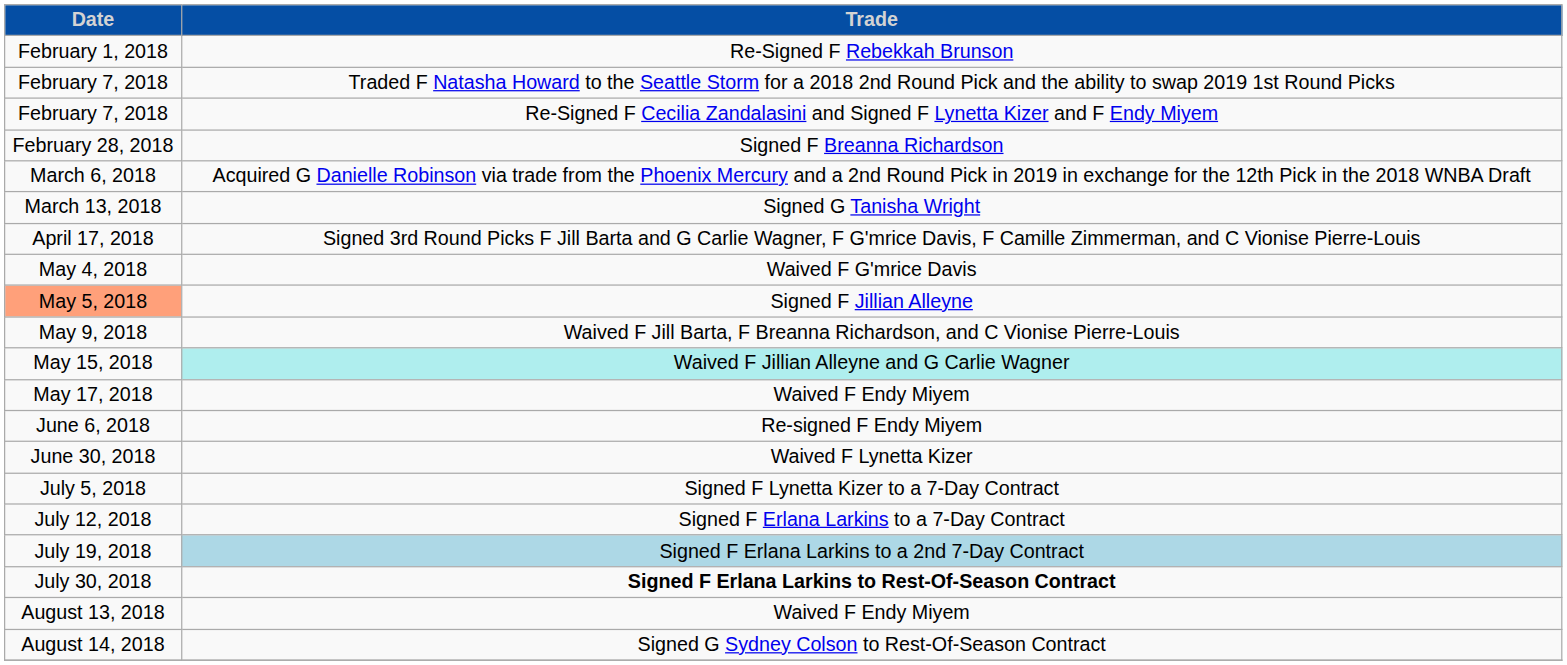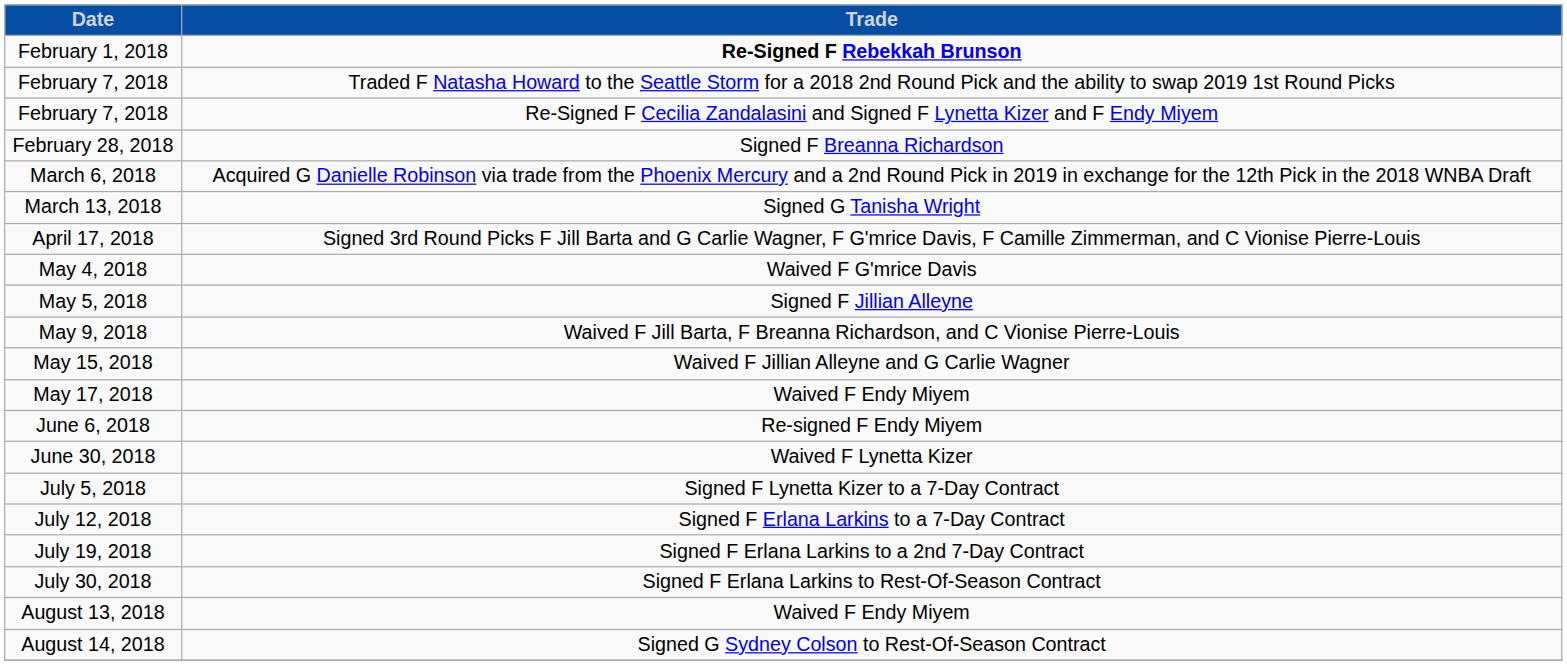(872, 51) normal -> (872, 51) bold
(93, 301) lightsalmon background -> (93, 301) no background
(872, 363) paleturquoise background -> (872, 363) no background
(872, 550) lightblue background -> (872, 550) no background
(872, 581) bold -> (872, 581) normal
